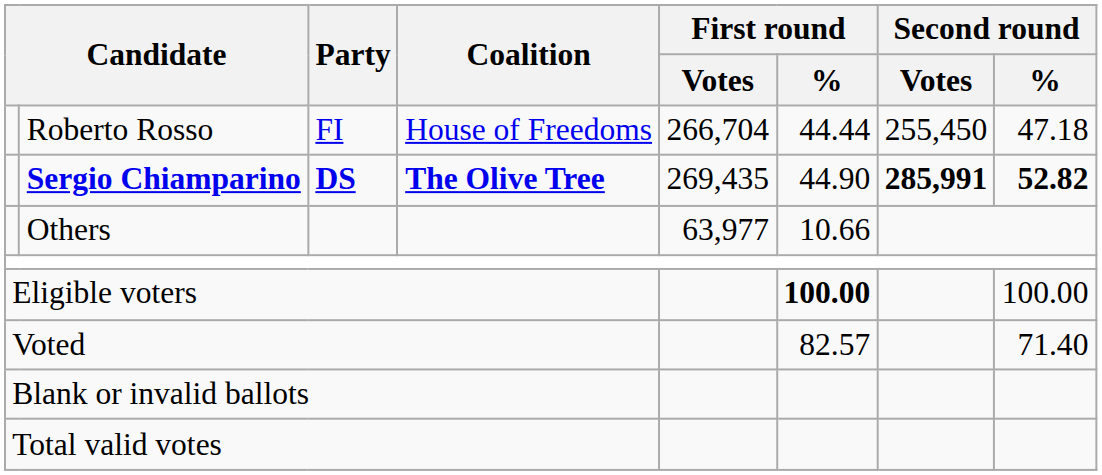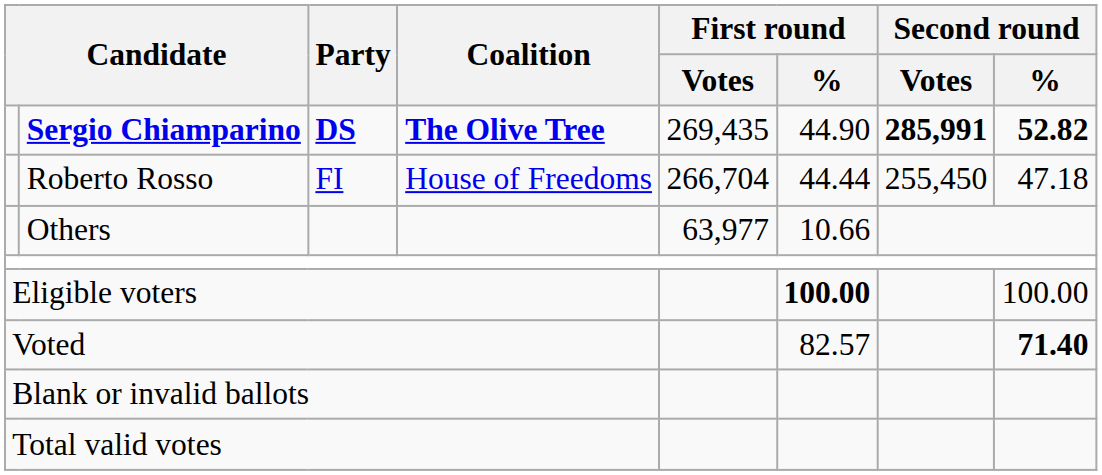rows swapped: (164, 179) <-> (120, 129)
(1053, 343) normal -> (1053, 343) bold
